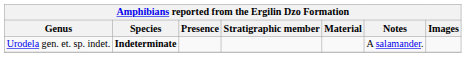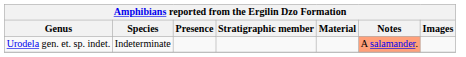(146, 44) bold -> (143, 44) normal
(395, 44) no background -> (389, 44) lightsalmon background
